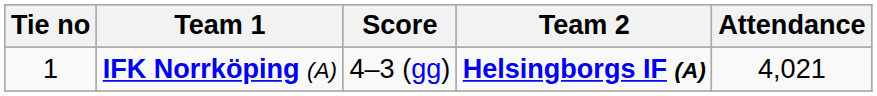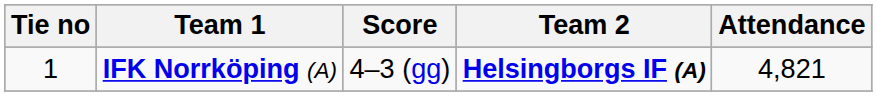(792, 68) 4,021 -> (792, 68) 4,821
